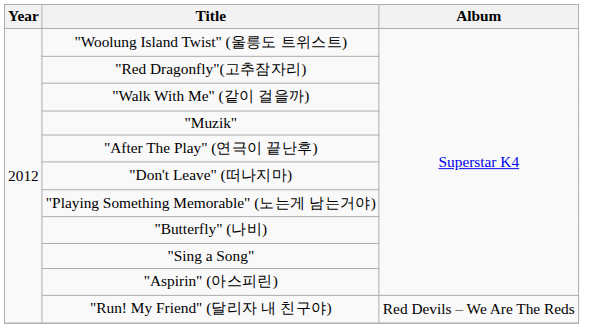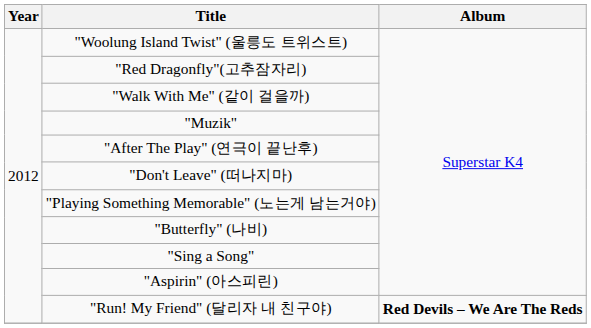(479, 309) normal -> (483, 309) bold
